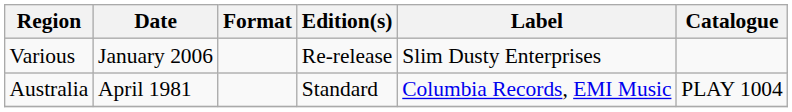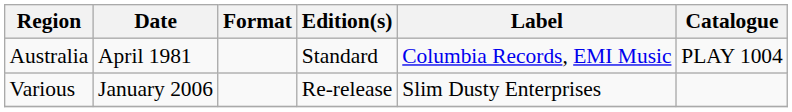rows swapped: (49, 89) <-> (42, 55)
